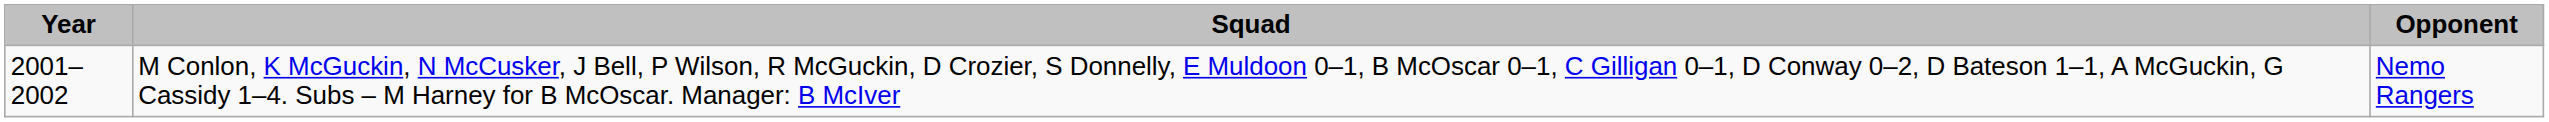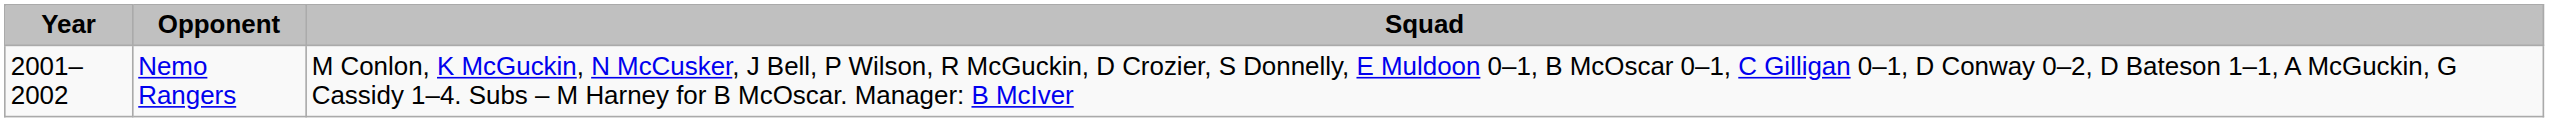columns swapped: (1251, 25) <-> (2457, 25)
